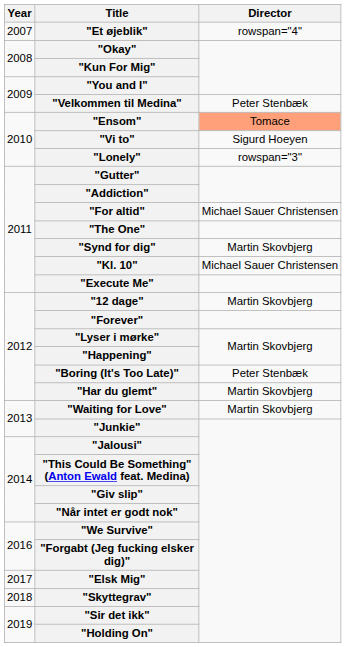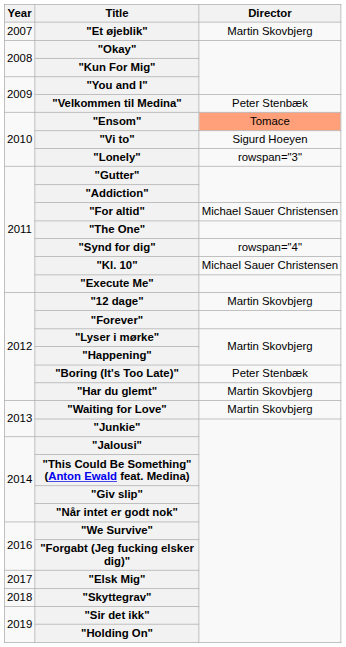(270, 31) rowspan="4" -> (270, 31) Martin Skovbjerg
(270, 247) Martin Skovbjerg -> (270, 247) rowspan="4"
